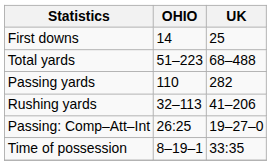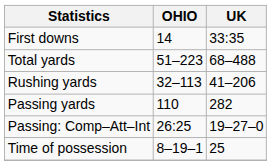(217, 38) 25 -> (227, 38) 33:35
rows swapped: (52, 104) <-> (51, 82)
(227, 148) 33:35 -> (217, 148) 25
